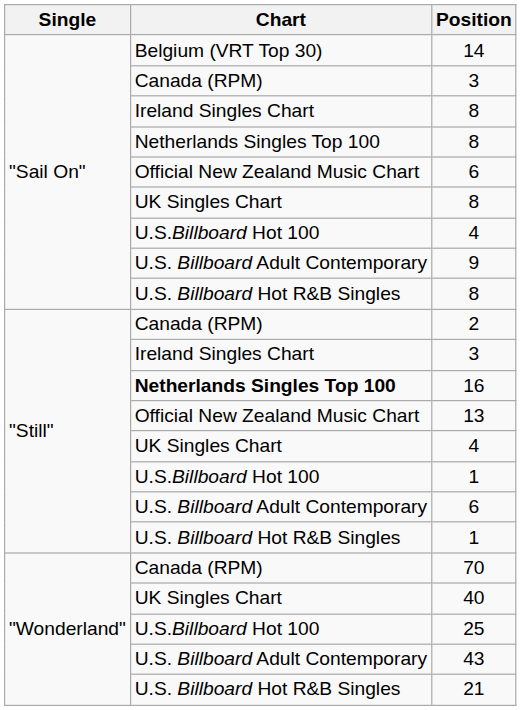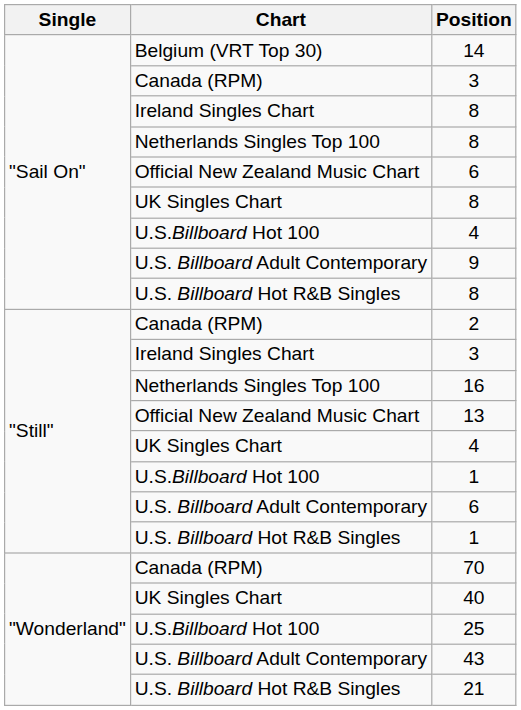(265, 385) bold -> (257, 385) normal
